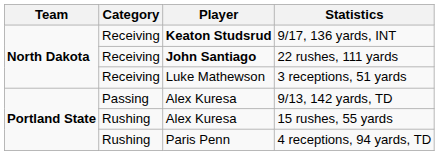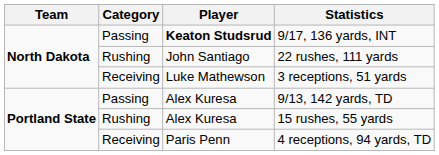(131, 35) Receiving -> (125, 35) Passing
(131, 56) Receiving -> (126, 56) Rushing
(211, 56) bold -> (208, 56) normal
(126, 139) Rushing -> (131, 139) Receiving
